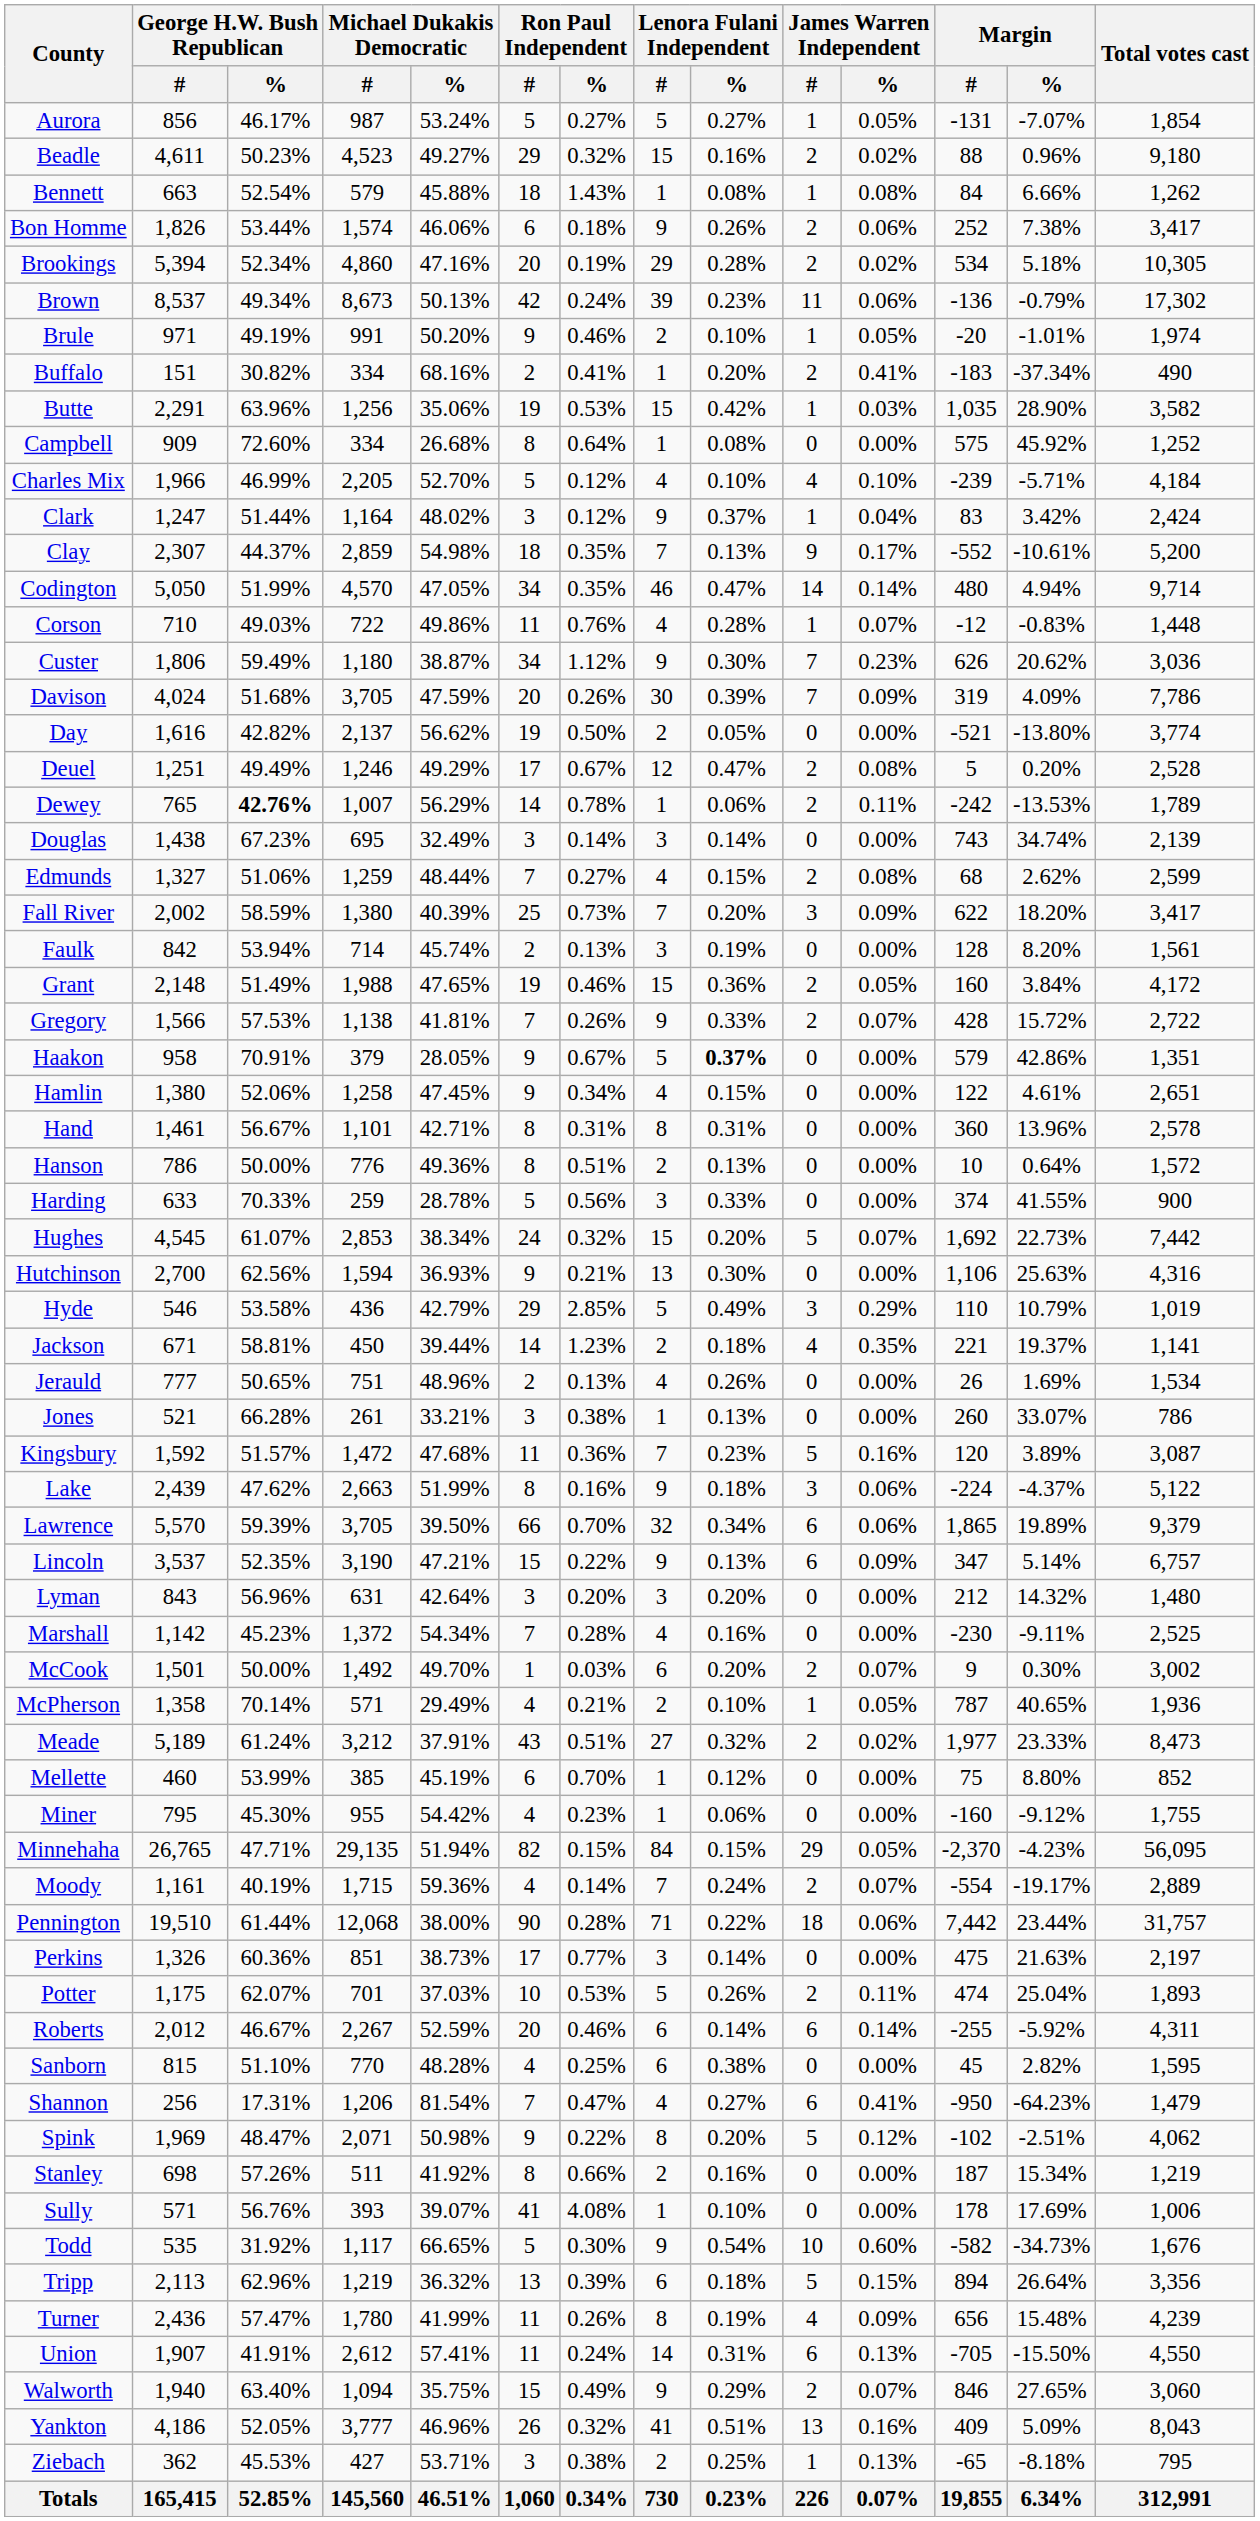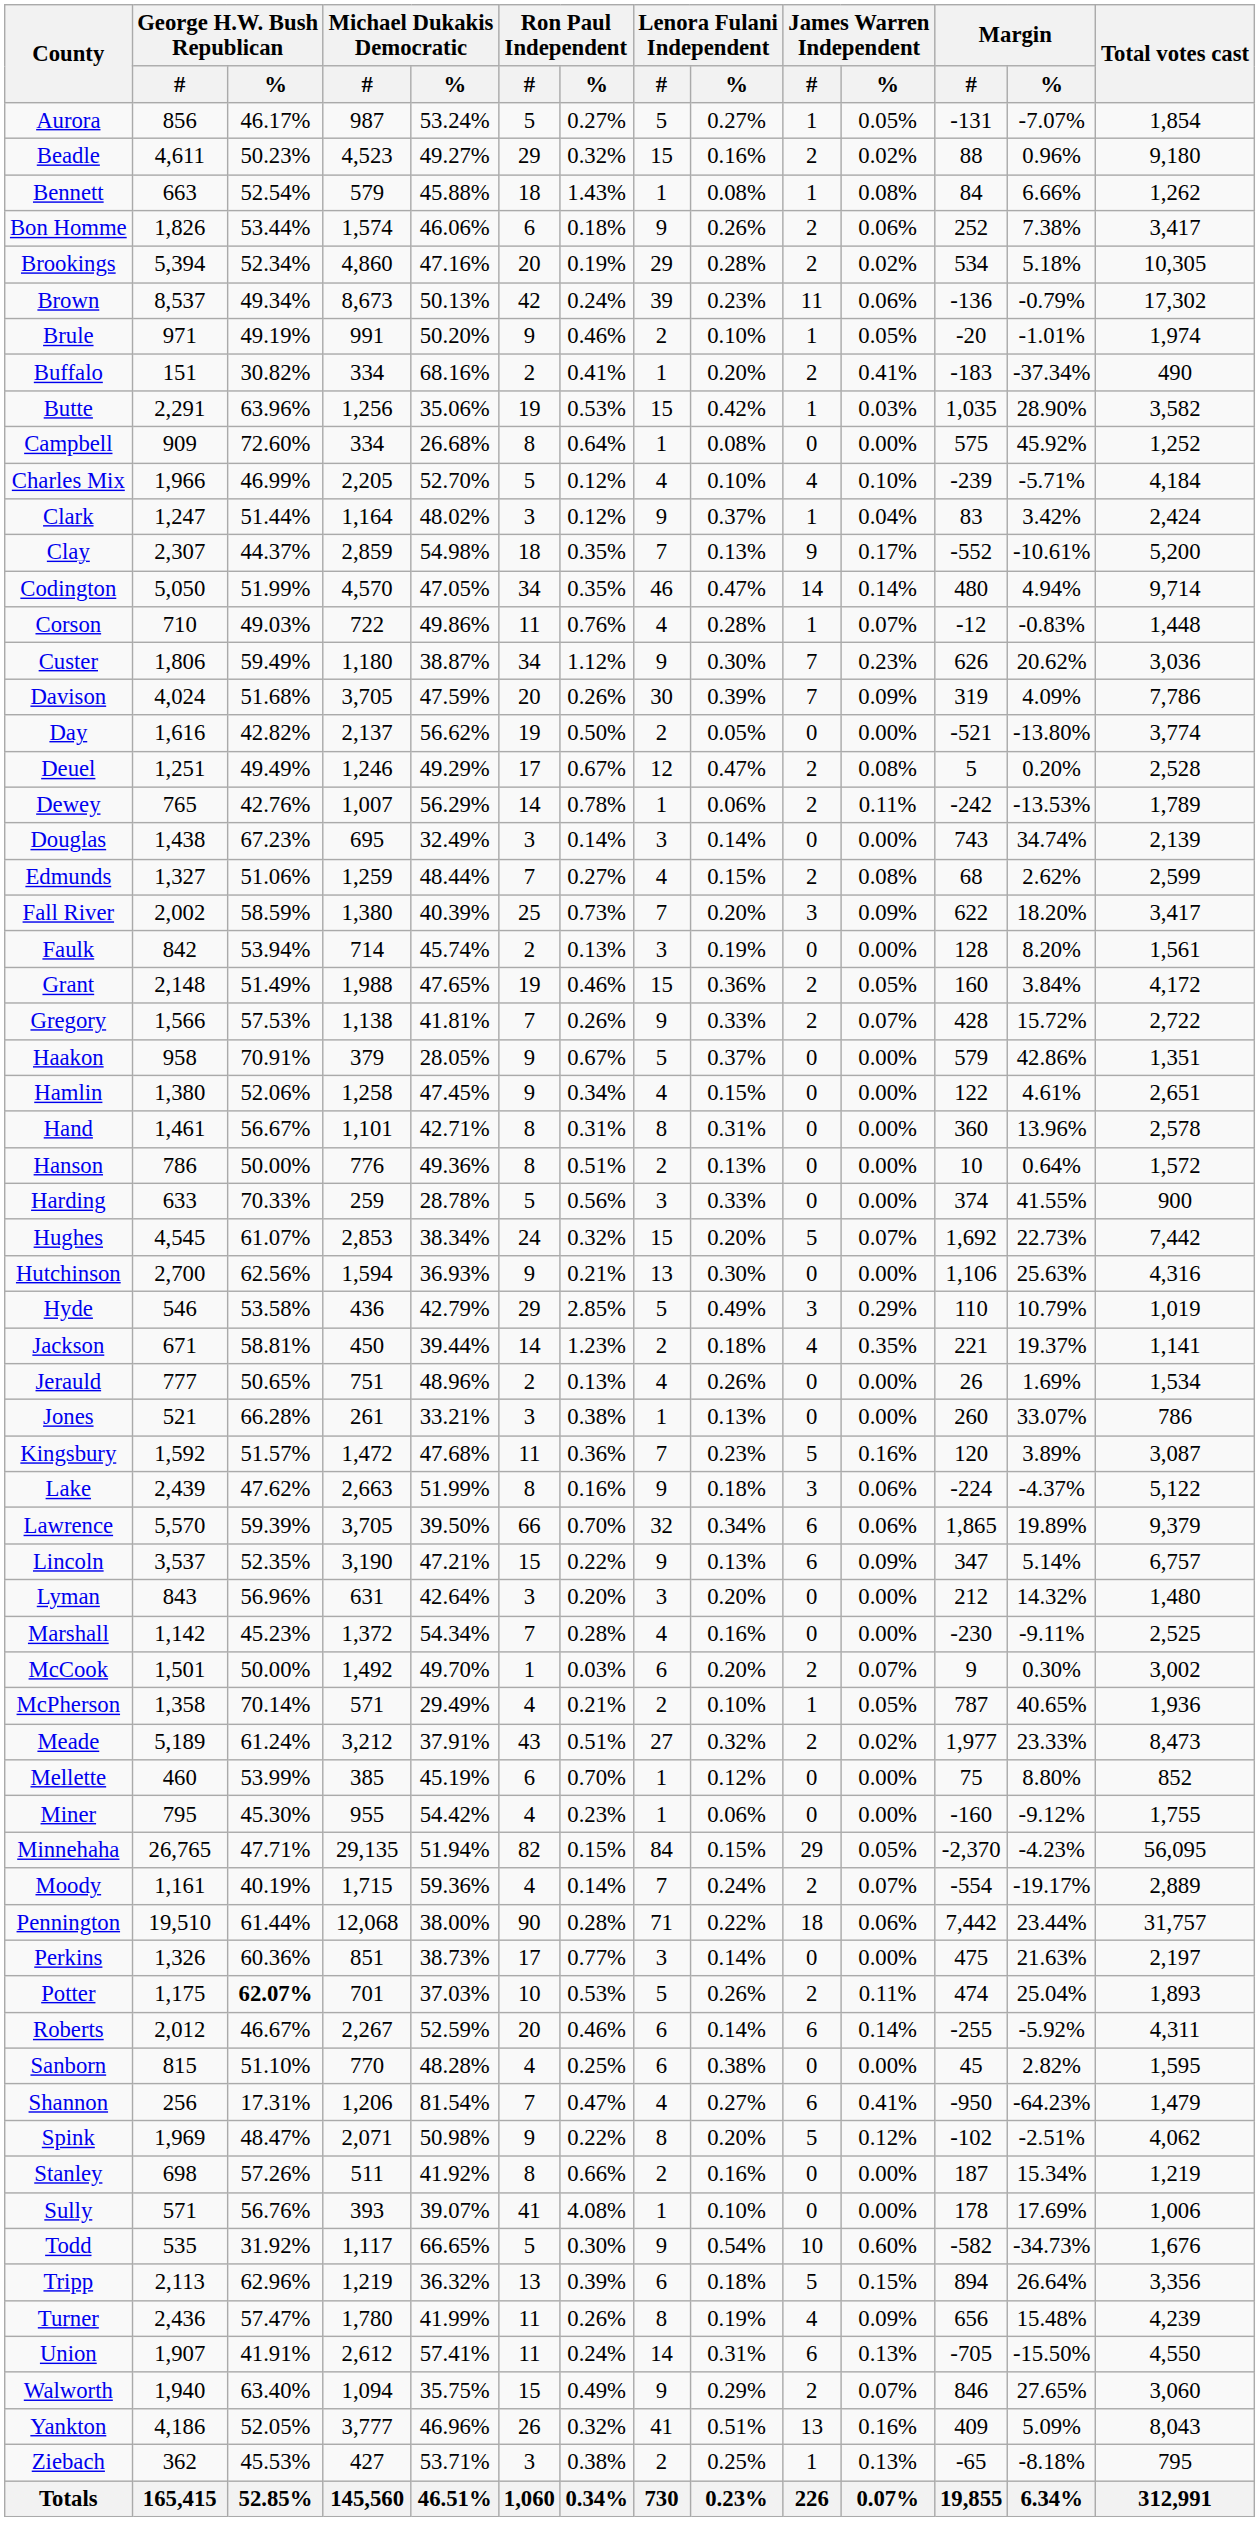(275, 804) bold -> (275, 804) normal
(736, 1056) bold -> (737, 1056) normal
(275, 1993) normal -> (275, 1993) bold
